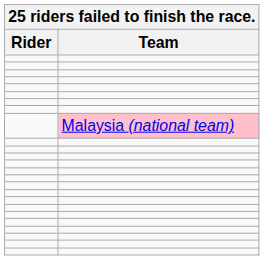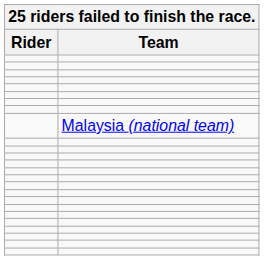(148, 125) pink background -> (148, 125) no background
